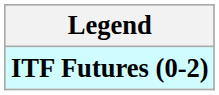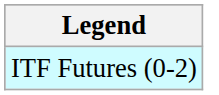(110, 67) bold -> (104, 67) normal
